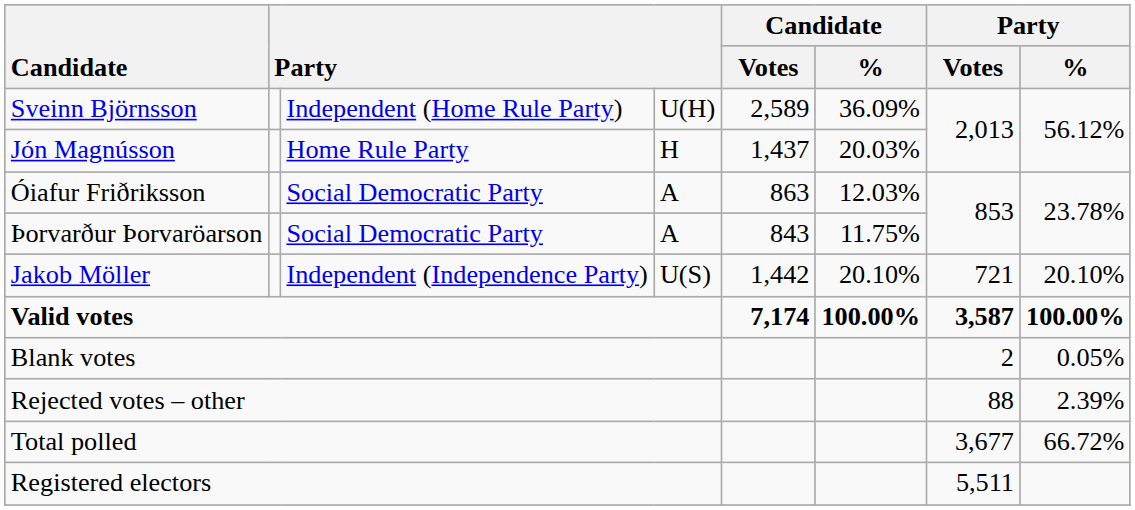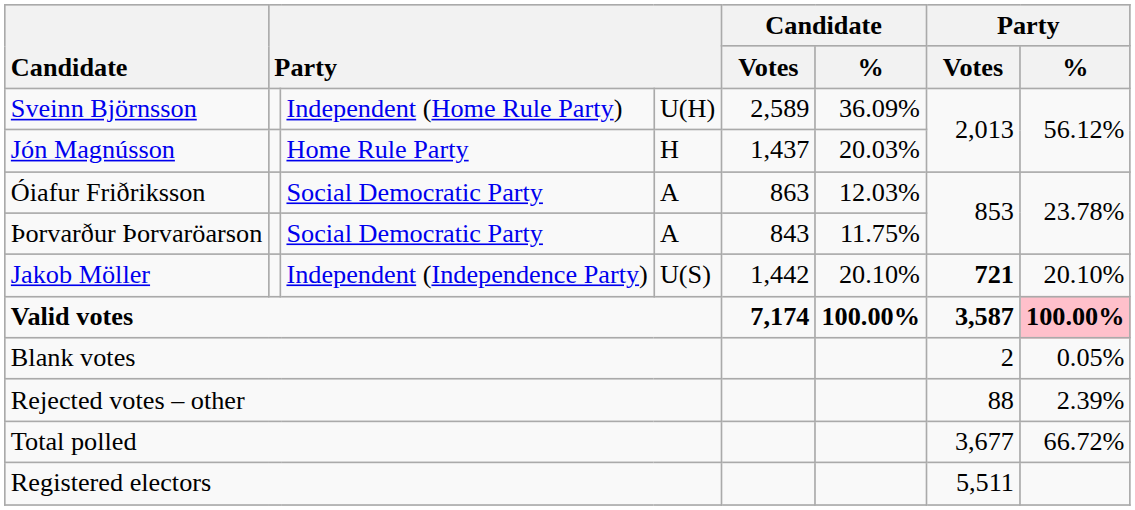(994, 274) normal -> (994, 274) bold
(1075, 316) no background -> (1075, 316) pink background
